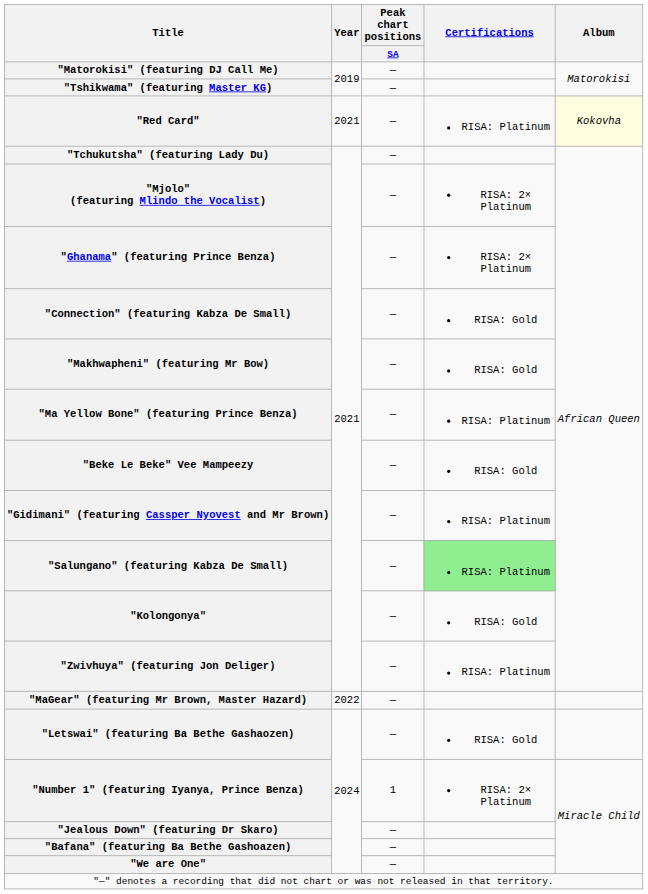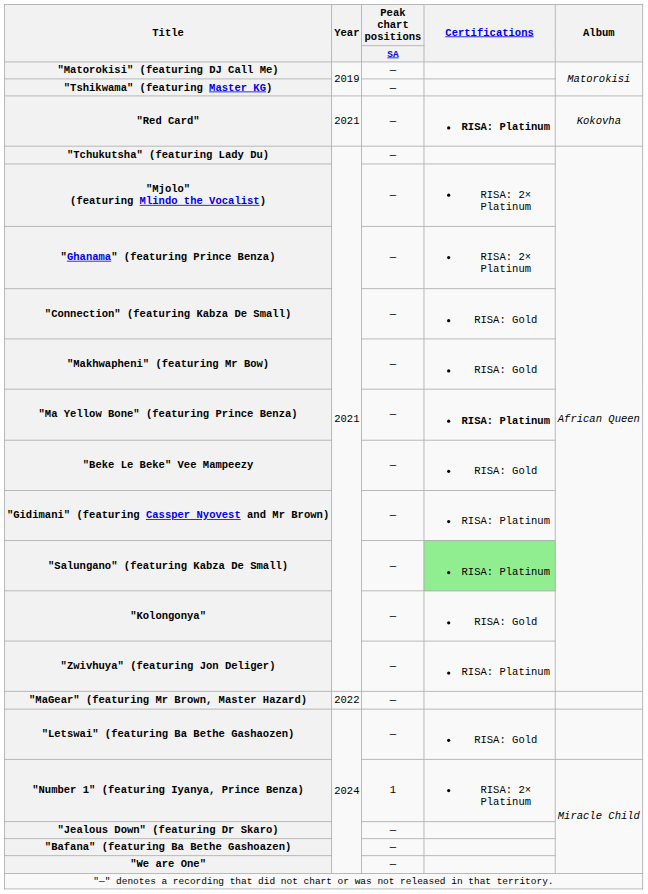(490, 127) normal -> (490, 127) bold
(599, 121) lightyellow background -> (599, 121) no background
(490, 421) normal -> (490, 421) bold
